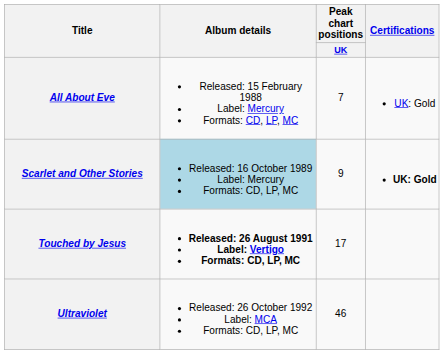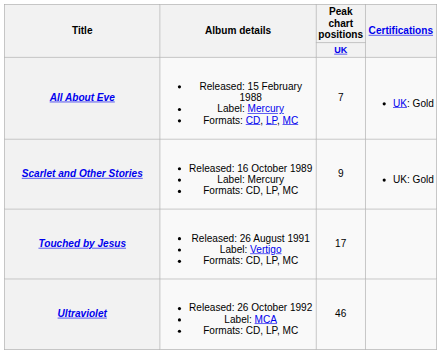(238, 180) lightblue background -> (238, 180) no background
(402, 180) bold -> (401, 180) normal
(238, 250) bold -> (238, 250) normal
